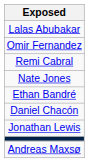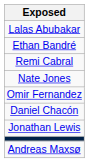(44, 45) Omir Fernandez -> (44, 45) Ethan Bandré
(44, 95) Ethan Bandré -> (44, 95) Omir Fernandez
